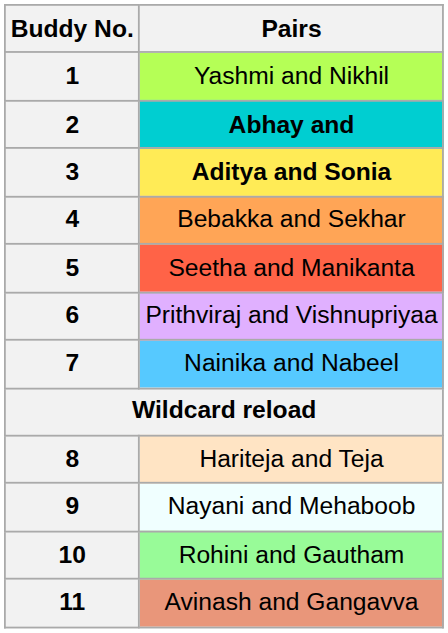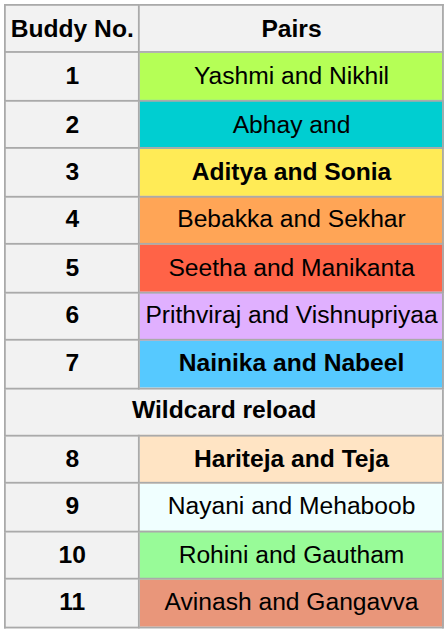(292, 123) bold -> (292, 123) normal
(292, 362) normal -> (292, 362) bold
(292, 458) normal -> (292, 458) bold
